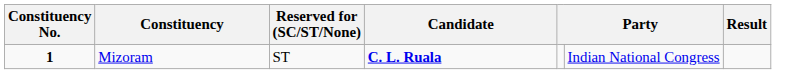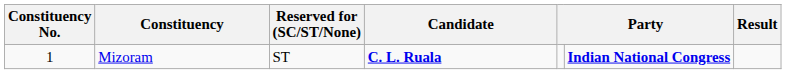(50, 56) bold -> (50, 56) normal
(644, 56) normal -> (649, 56) bold
